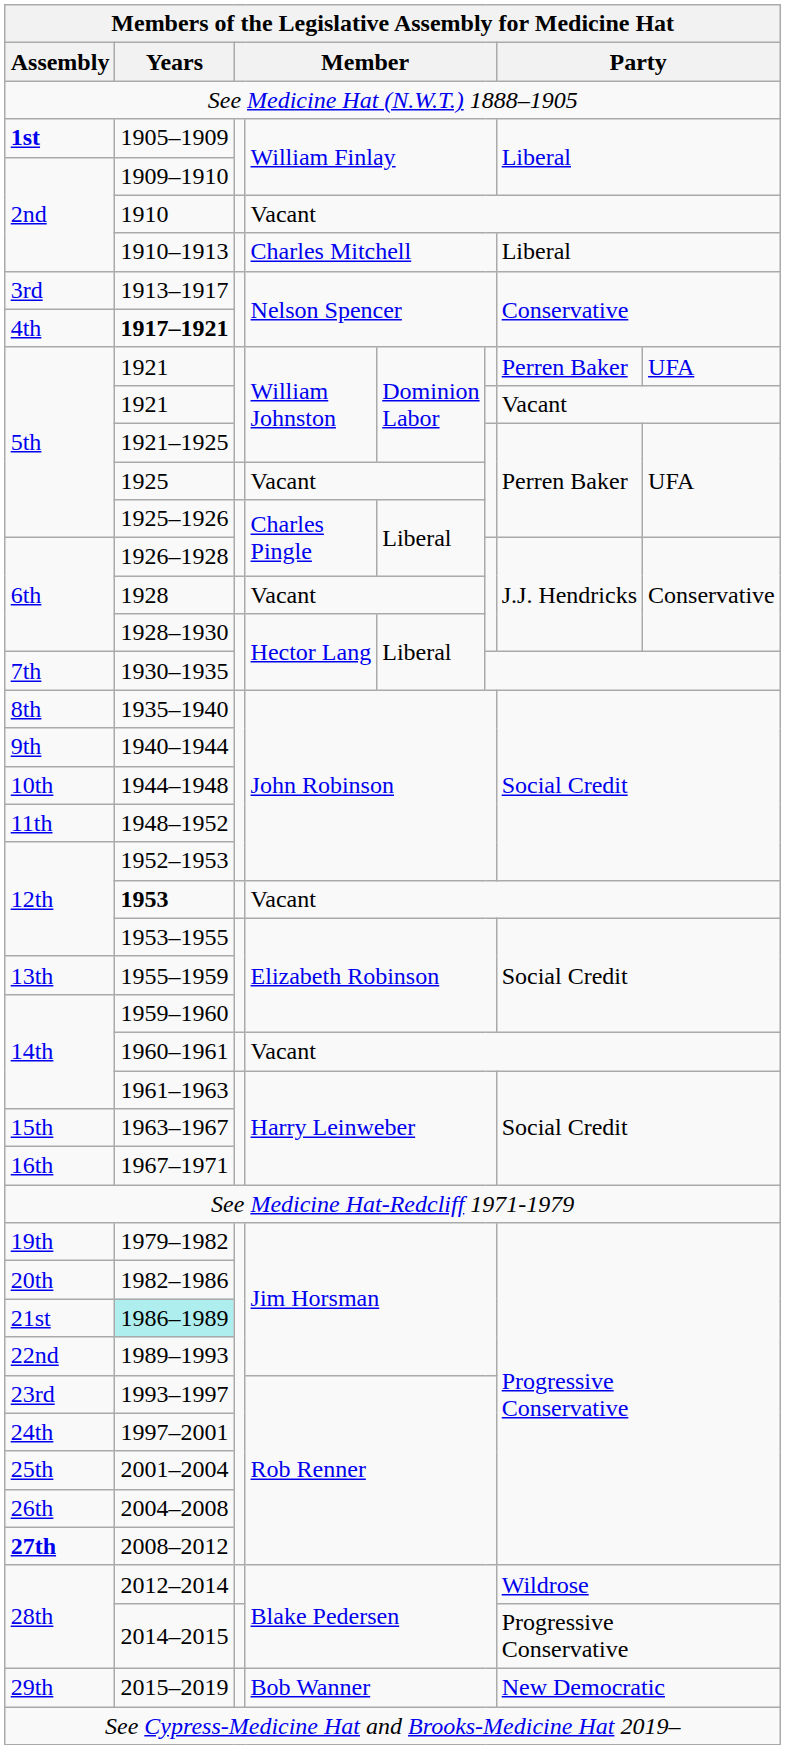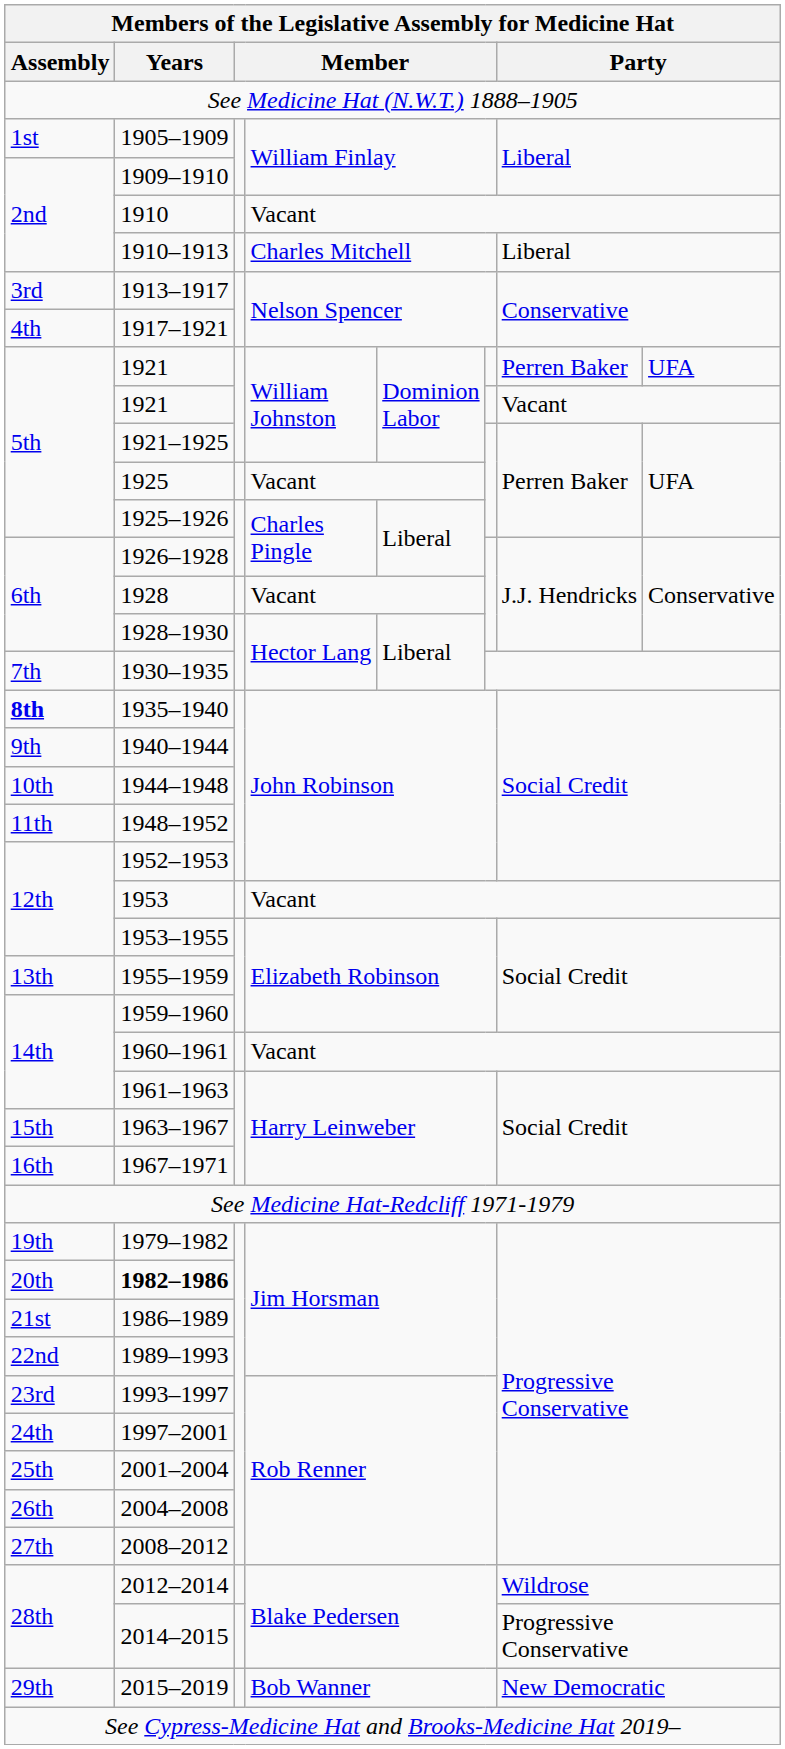(25, 137) bold -> (25, 137) normal
(174, 328) bold -> (174, 328) normal
(26, 708) normal -> (27, 708) bold
(144, 898) bold -> (144, 898) normal
(174, 1279) normal -> (174, 1279) bold
(174, 1317) paleturquoise background -> (174, 1317) no background
(33, 1546) bold -> (32, 1546) normal
